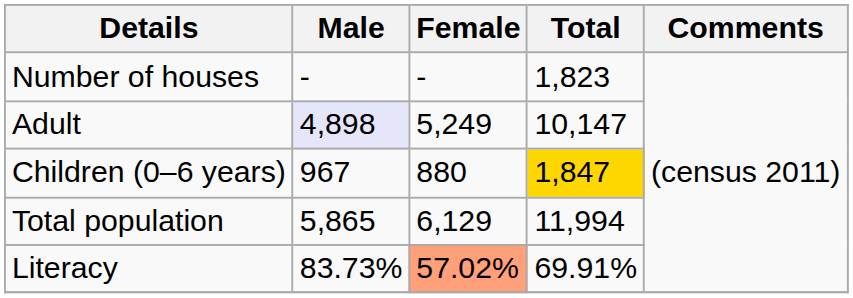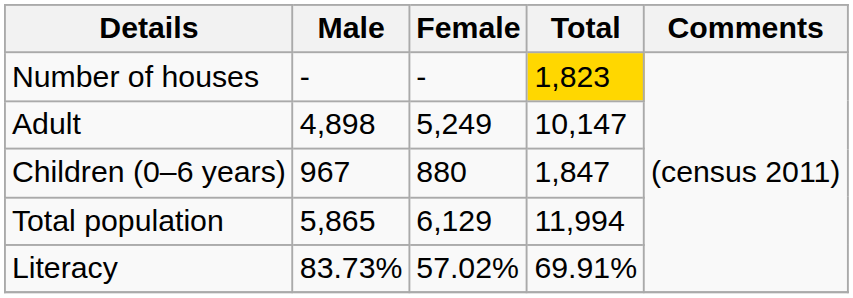(572, 76) no background -> (572, 76) gold background
(338, 124) lavender background -> (338, 124) no background
(572, 172) gold background -> (572, 172) no background
(468, 268) lightsalmon background -> (468, 268) no background
